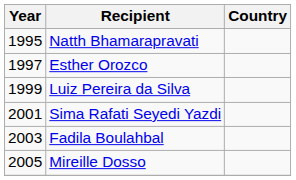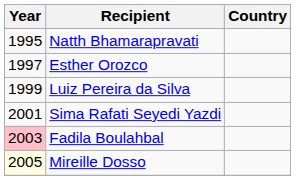(25, 138) no background -> (25, 138) pink background
(25, 162) no background -> (25, 162) lightyellow background
